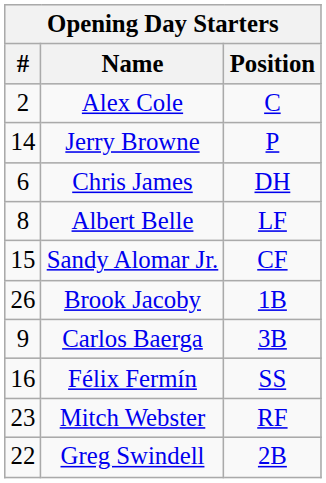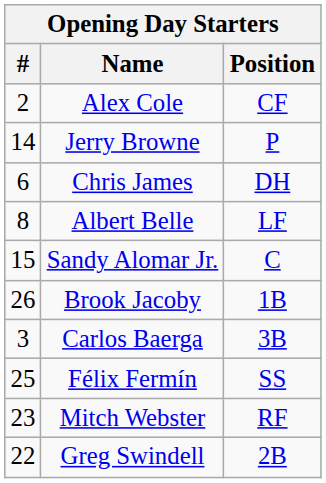(272, 102) C -> (272, 102) CF
(272, 260) CF -> (272, 260) C
(23, 338) 9 -> (23, 338) 3
(23, 378) 16 -> (23, 378) 25
